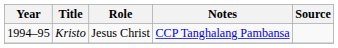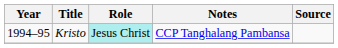(121, 33) no background -> (121, 33) paleturquoise background
